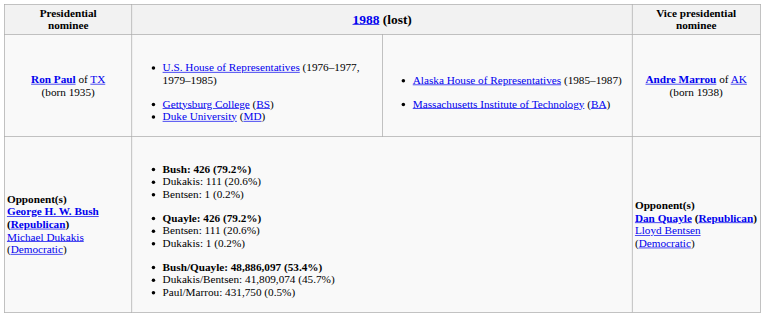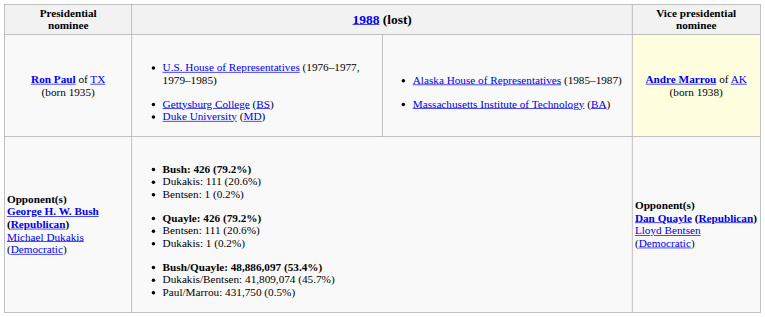(696, 85) no background -> (696, 85) lightyellow background
